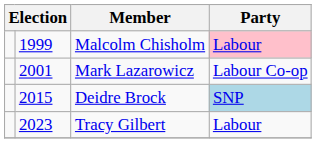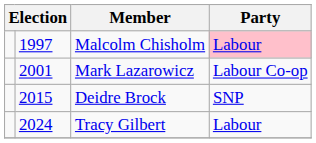(36, 44) 1999 -> (36, 44) 1997
(228, 97) lightblue background -> (228, 97) no background
(36, 124) 2023 -> (36, 124) 2024
